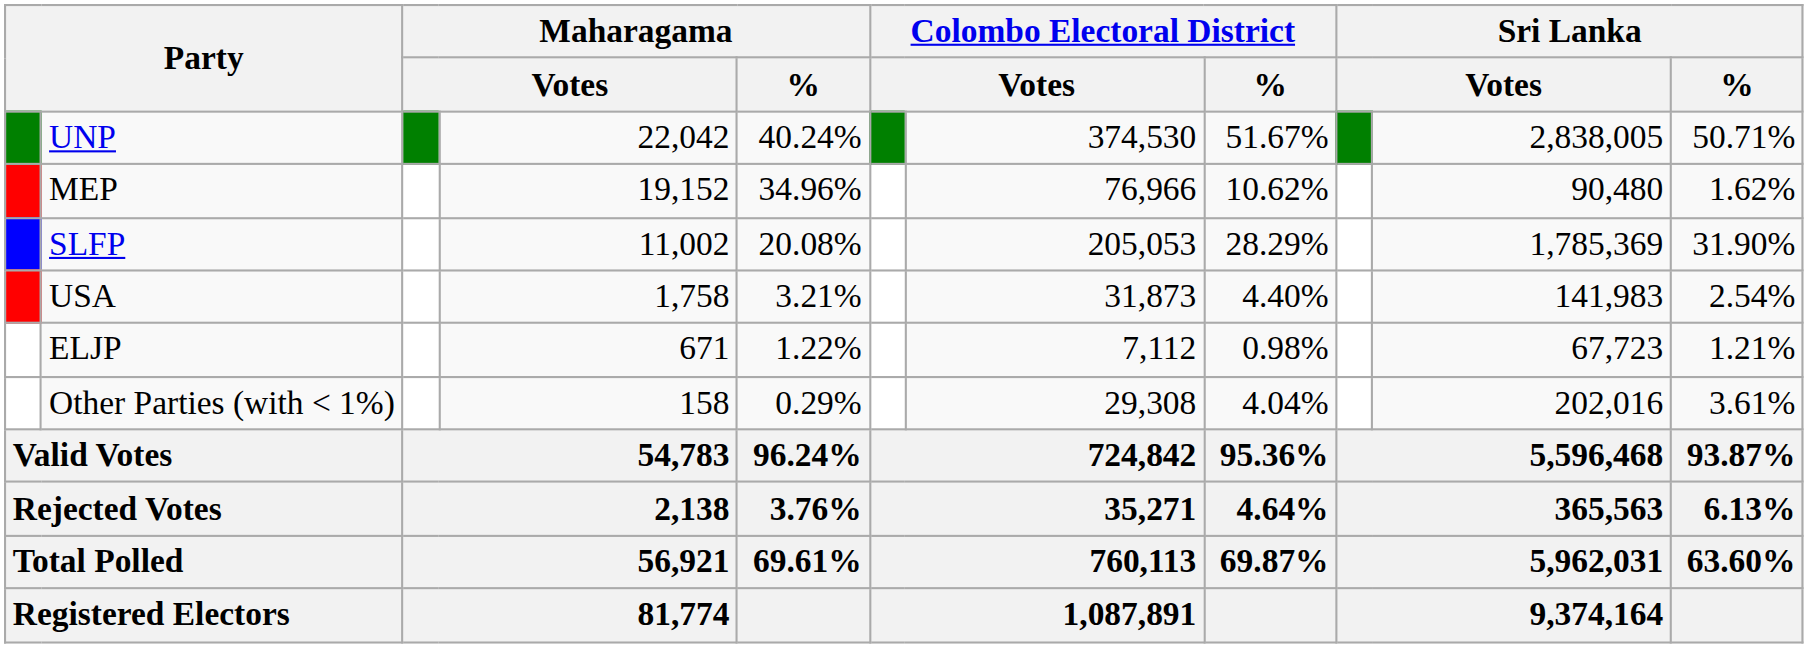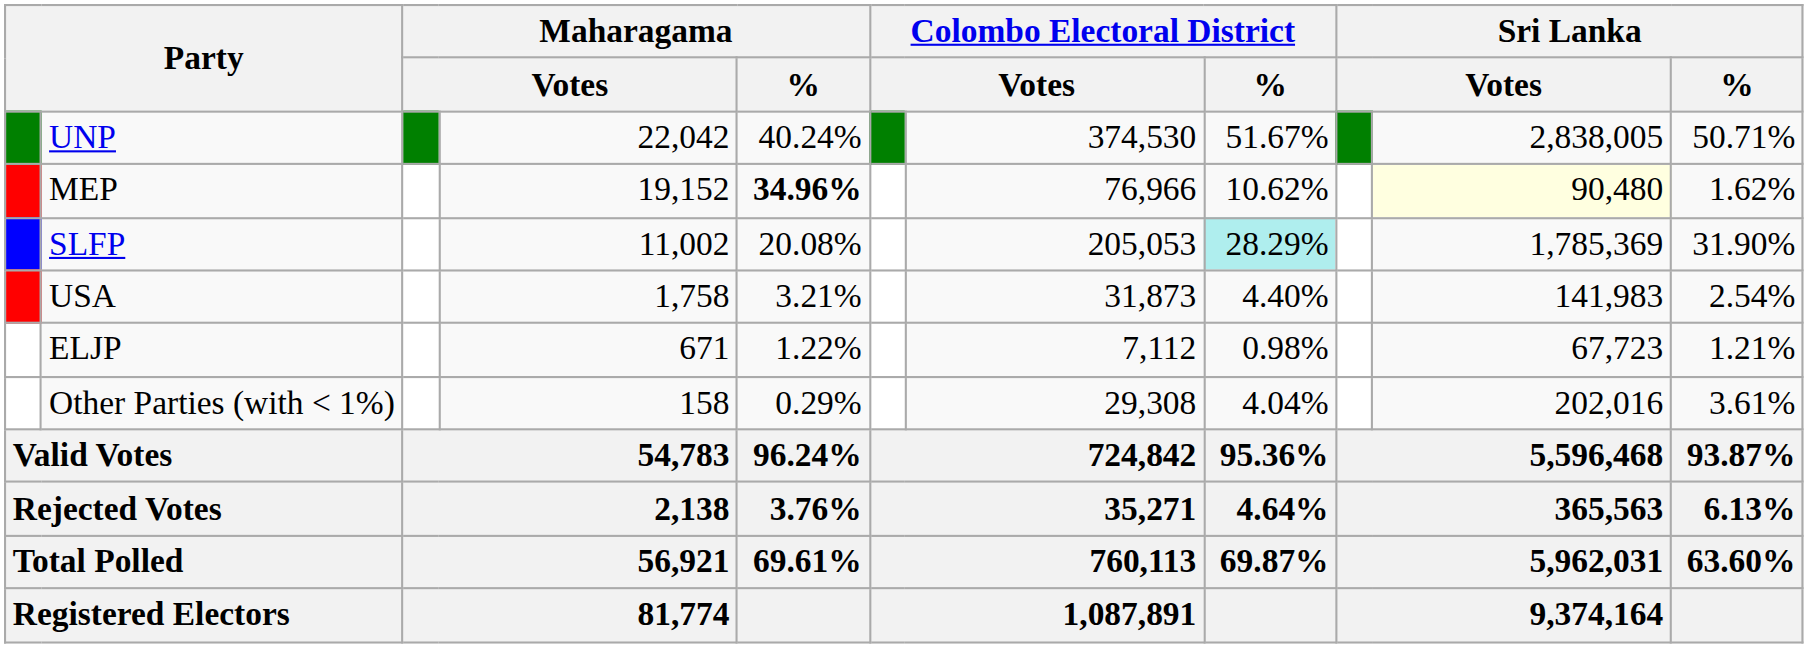(810, 190) normal -> (807, 190) bold
(1617, 190) no background -> (1617, 190) lightyellow background
(1277, 243) no background -> (1277, 243) paleturquoise background
